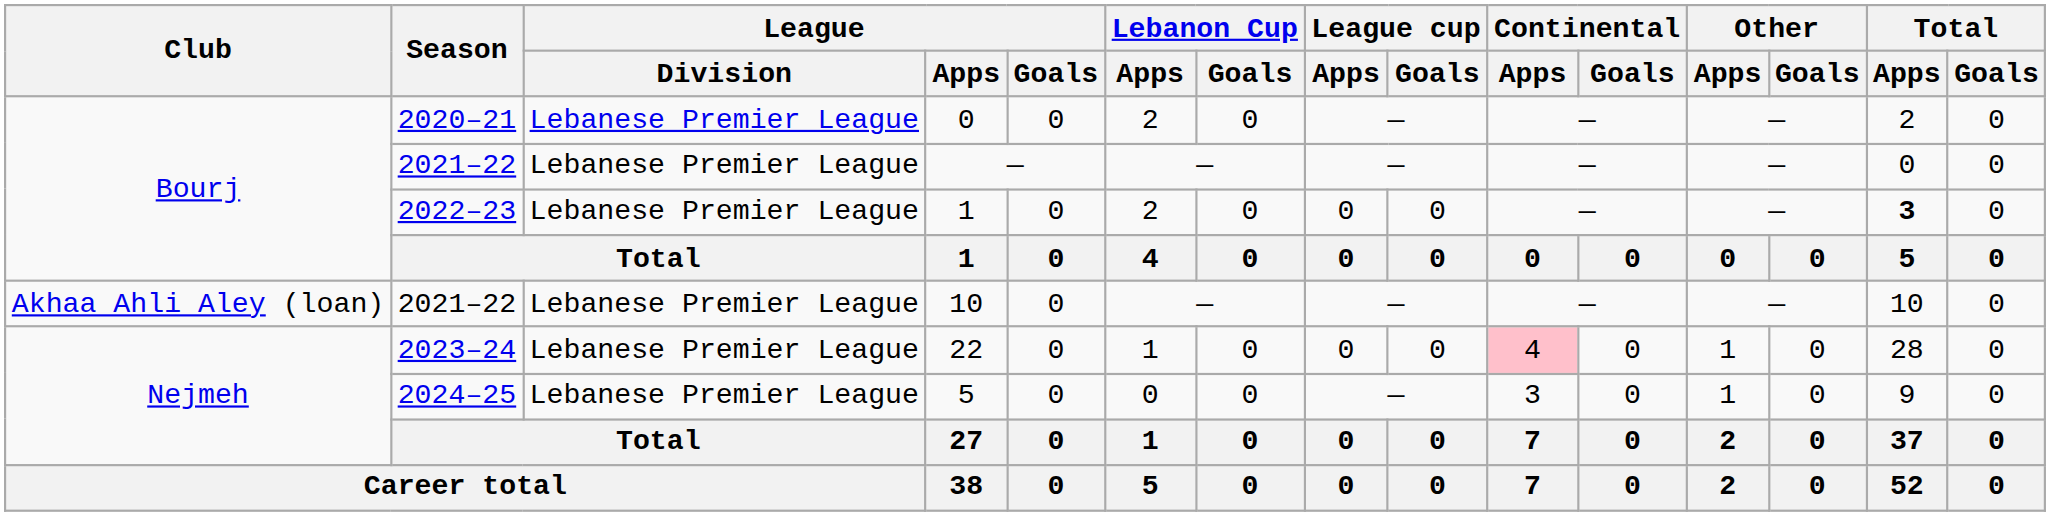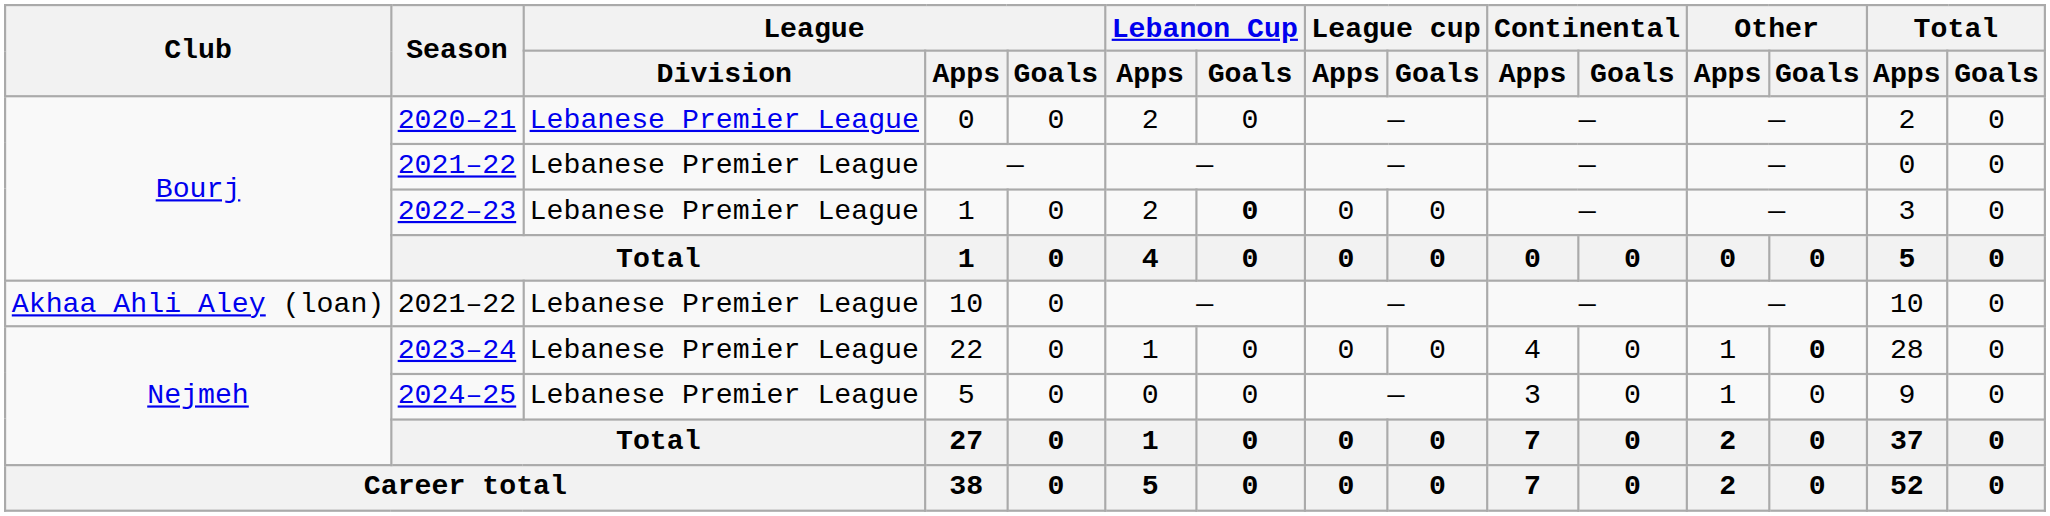(1250, 212) normal -> (1250, 212) bold
(1907, 212) bold -> (1907, 212) normal
(1533, 350) pink background -> (1533, 350) no background
(1817, 350) normal -> (1817, 350) bold
